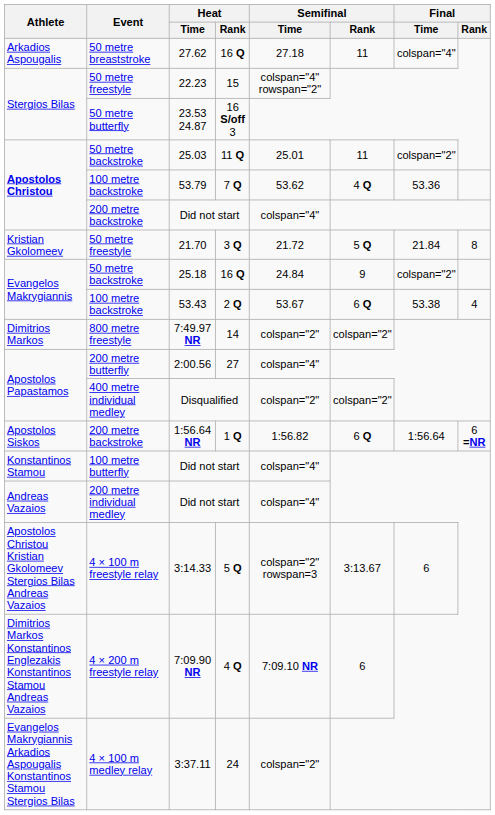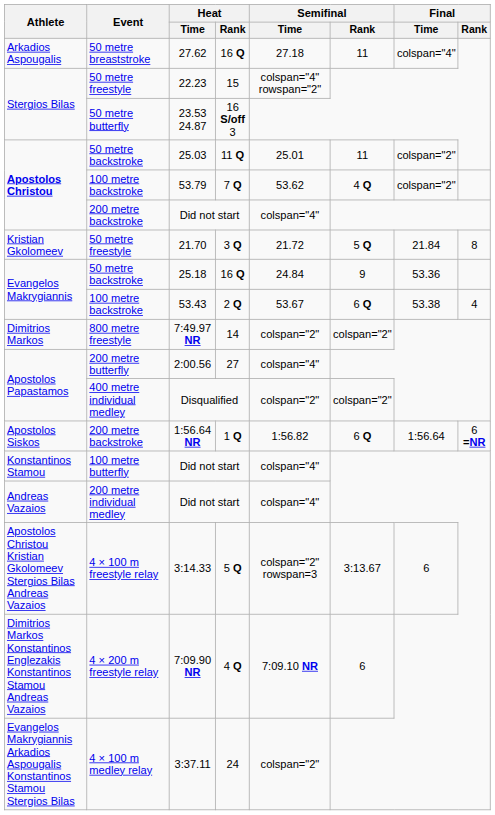(426, 185) 53.36 -> (426, 185) colspan="2"
(426, 275) colspan="2" -> (426, 275) 53.36
